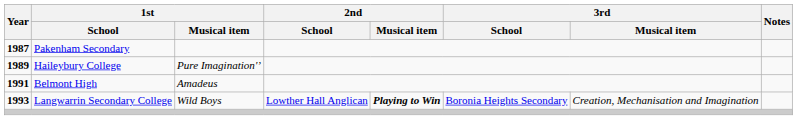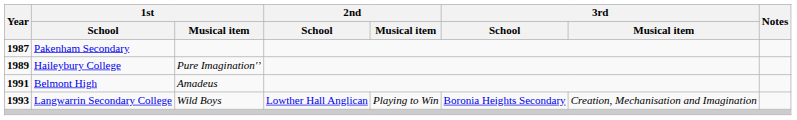(407, 100) bold -> (406, 100) normal
